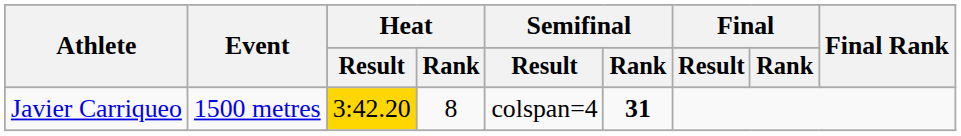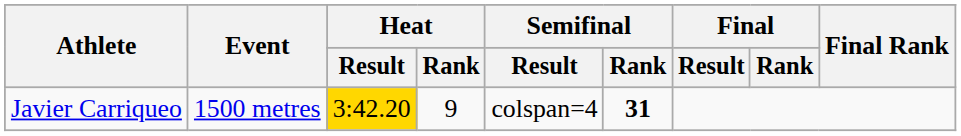(451, 108) 8 -> (451, 108) 9
